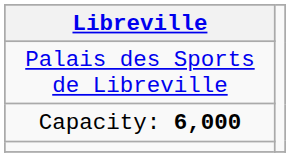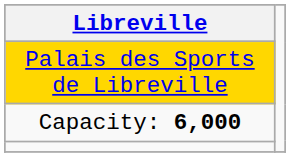(140, 73) no background -> (140, 73) gold background
